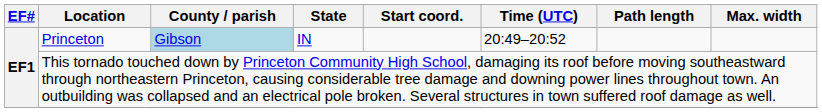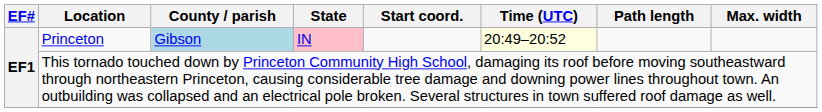(304, 39) no background -> (304, 39) pink background
(525, 39) no background -> (525, 39) lightyellow background
